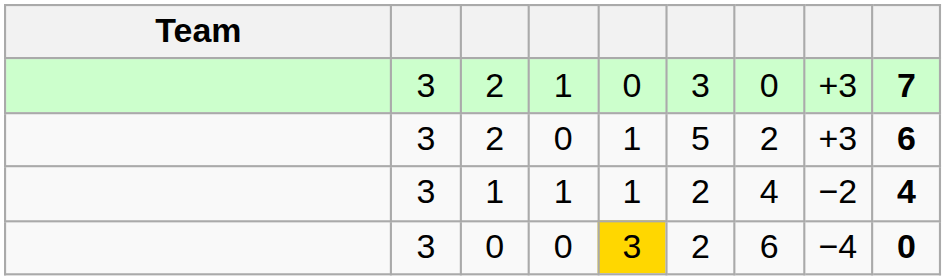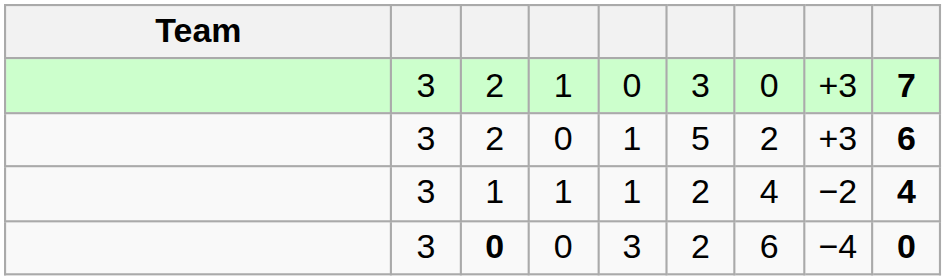(495, 246) normal -> (495, 246) bold
(632, 246) gold background -> (632, 246) no background
